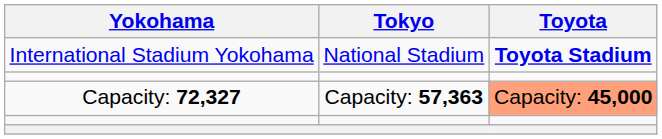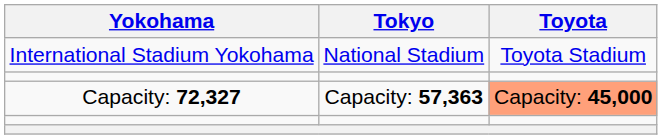(573, 54) bold -> (573, 54) normal
